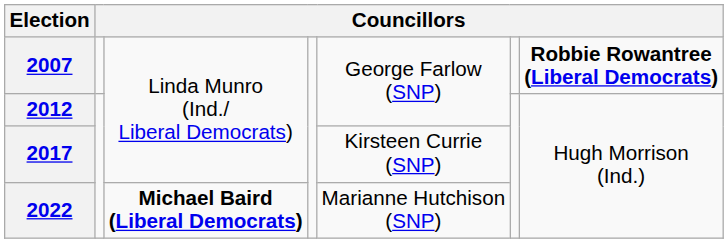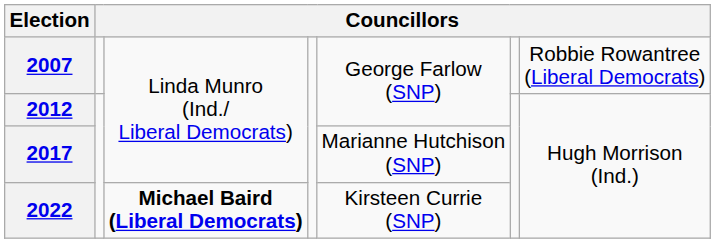(621, 65) bold -> (615, 65) normal
(413, 153) Kirsteen Currie (SNP) -> (413, 153) Marianne Hutchison (SNP)
(413, 209) Marianne Hutchison (SNP) -> (413, 209) Kirsteen Currie (SNP)
